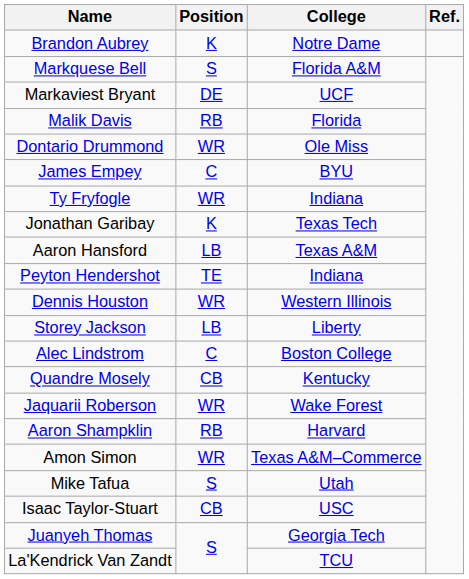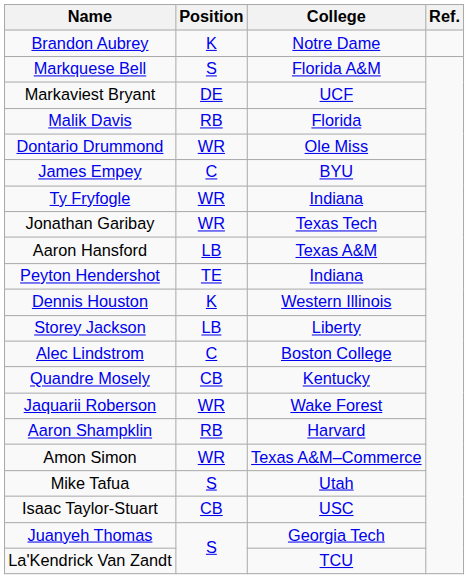(211, 224) K -> (211, 224) WR
(211, 302) WR -> (211, 302) K
